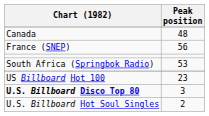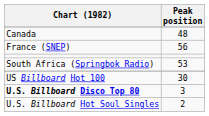(183, 78) 23 -> (183, 78) 30
